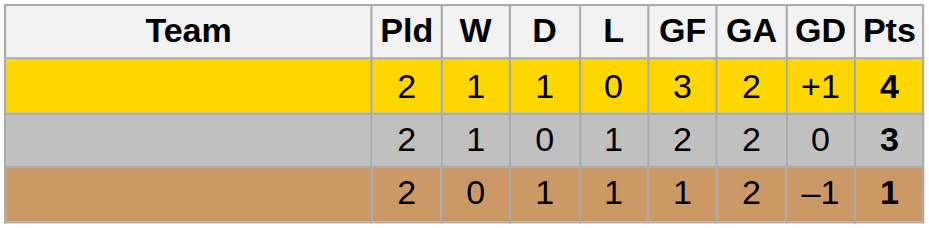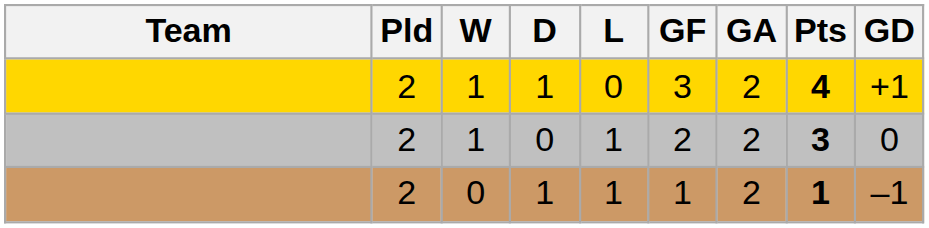columns swapped: (820, 31) <-> (889, 31)
